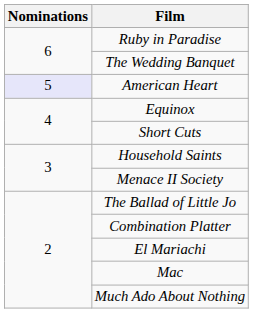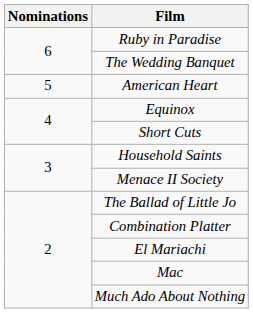(48, 86) lavender background -> (48, 86) no background
